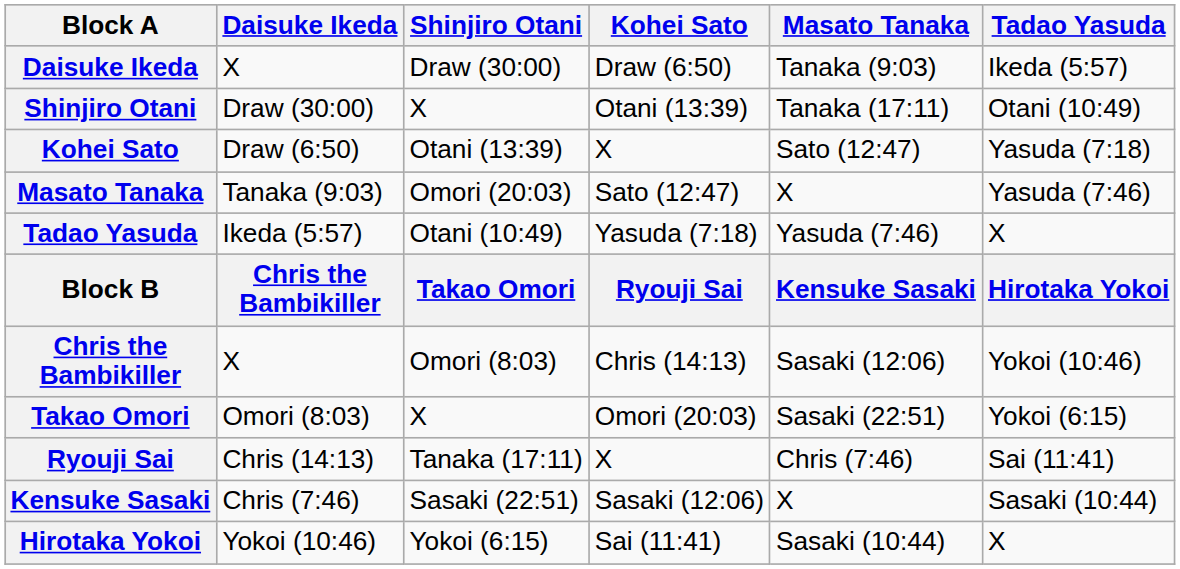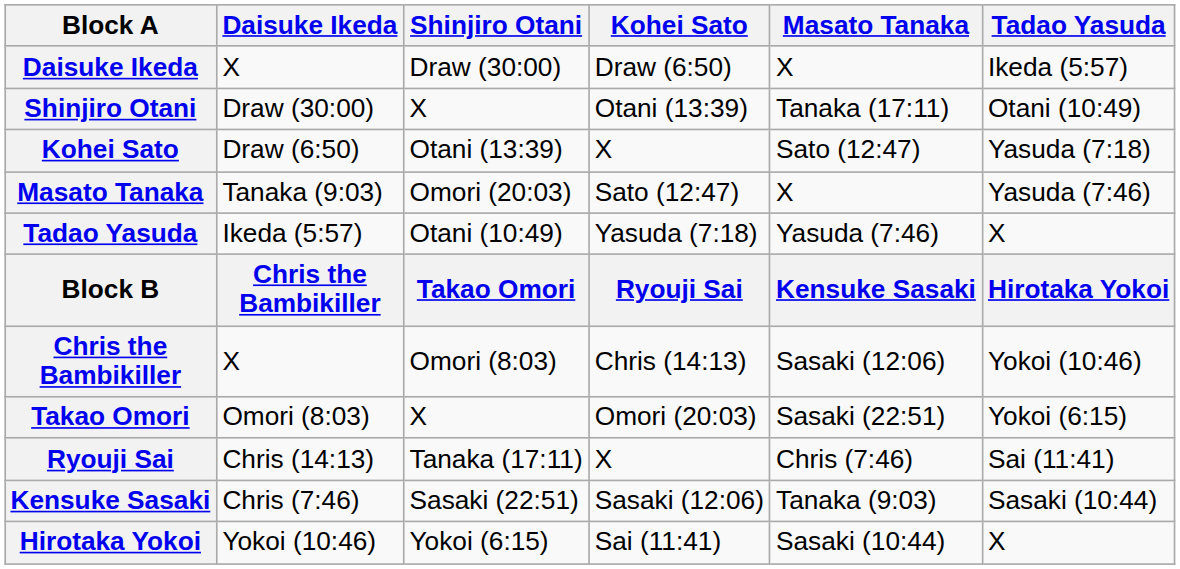(856, 66) Tanaka (9:03) -> (785, 66) X
(785, 500) X -> (856, 500) Tanaka (9:03)
